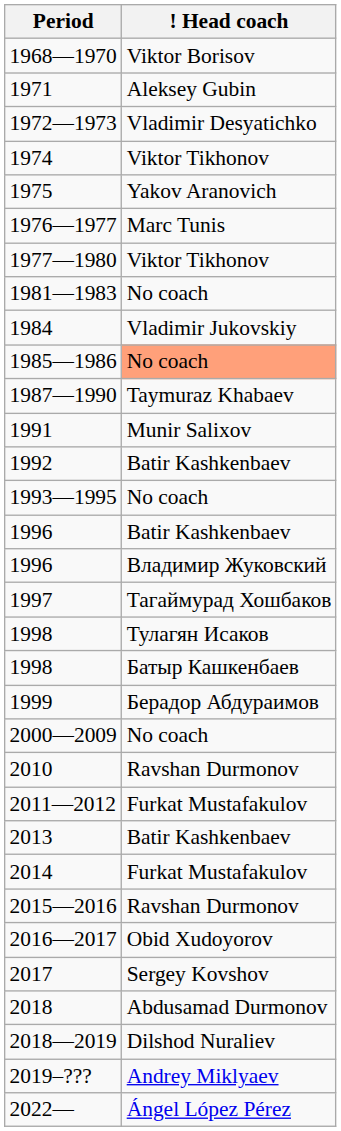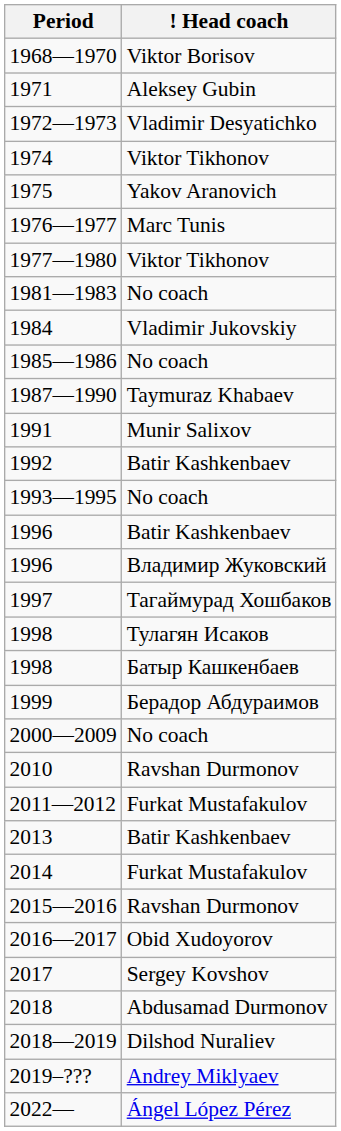(167, 361) lightsalmon background -> (167, 361) no background
